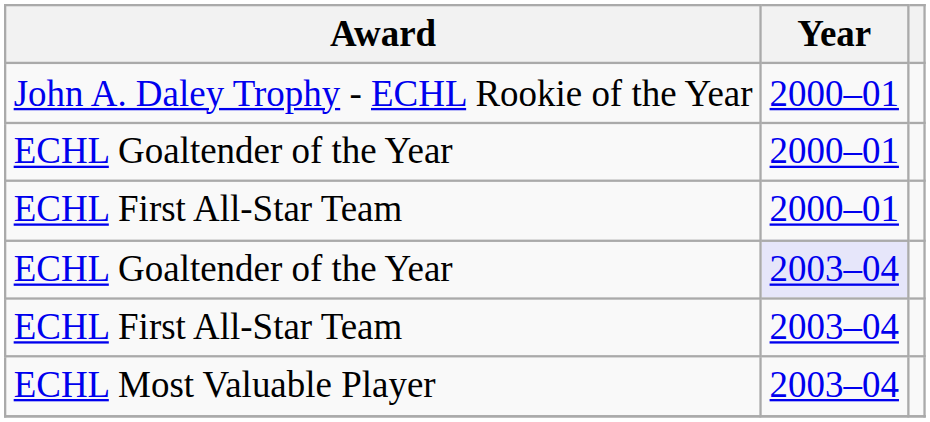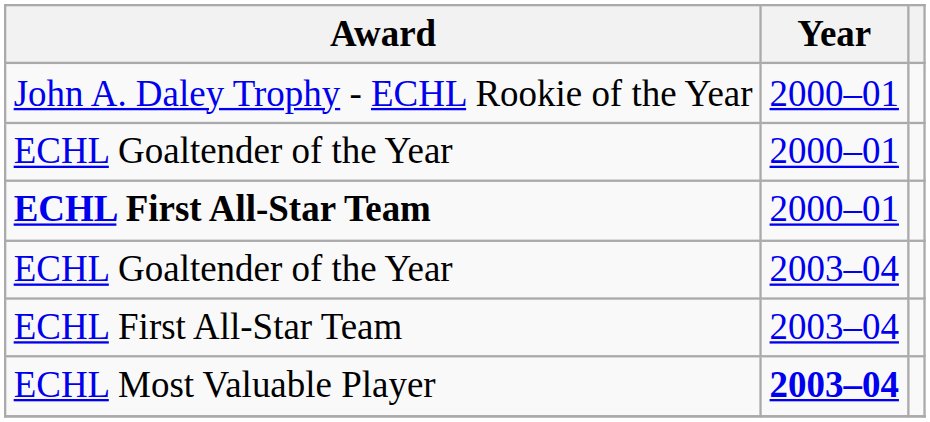(208, 209) normal -> (222, 209) bold
(834, 268) lavender background -> (834, 268) no background
(834, 385) normal -> (834, 385) bold
